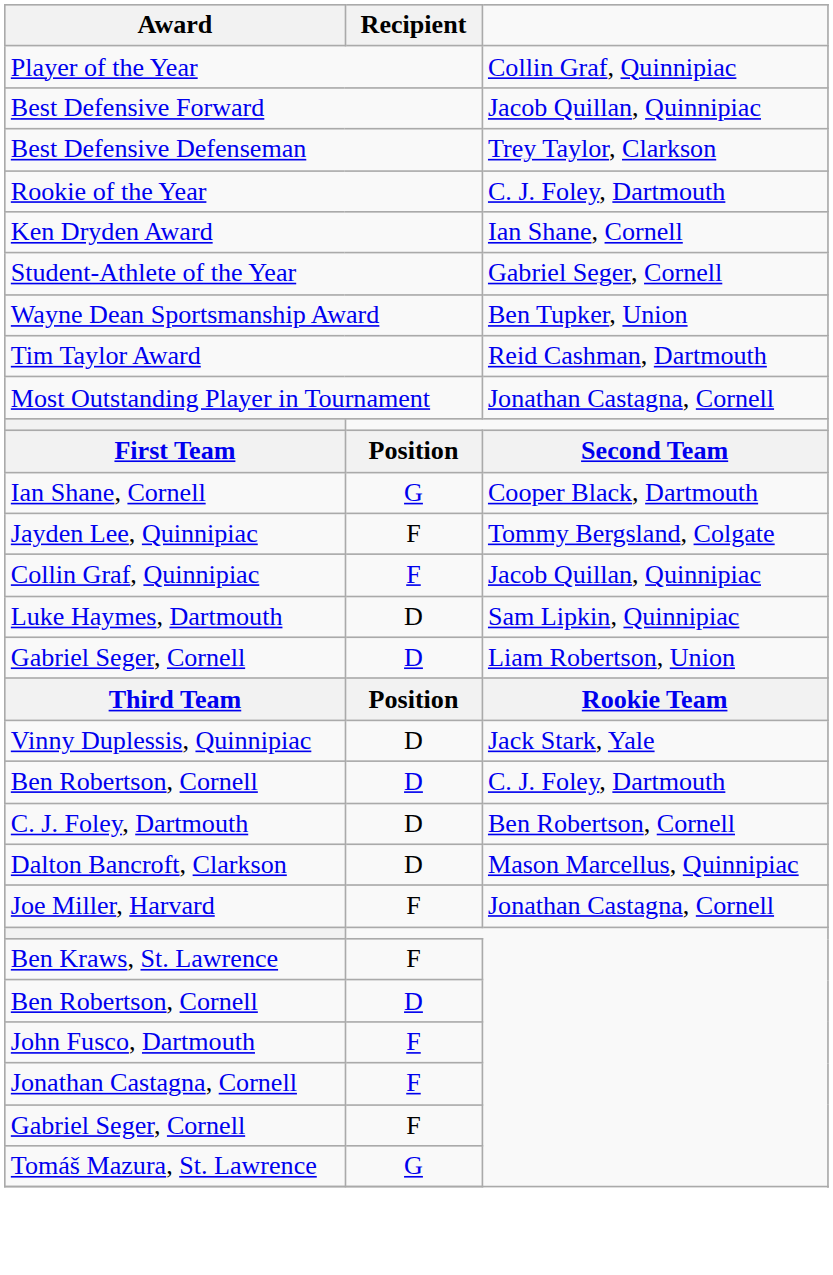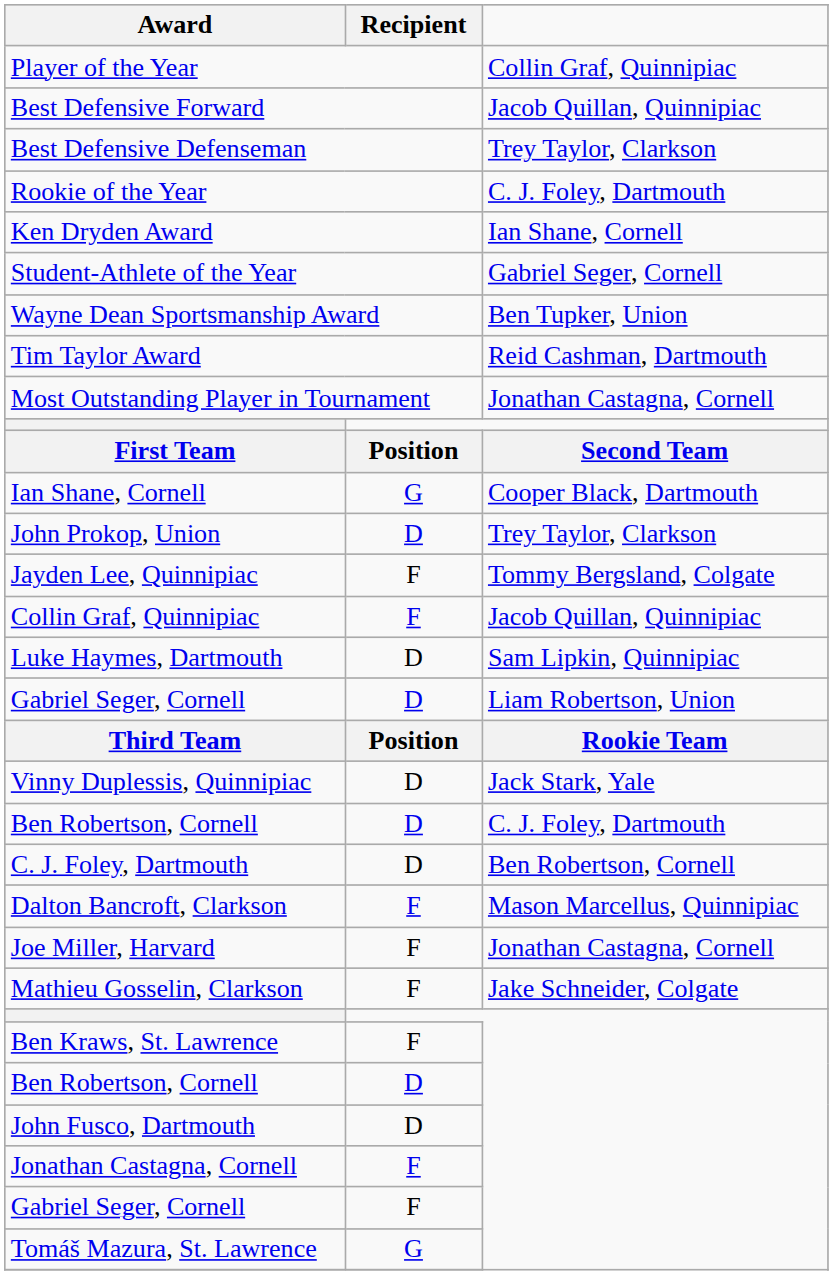+ row: (116, 533)
(413, 864) D -> (413, 905) F
+ row: (157, 988)
(413, 1041) F -> (413, 1124) D
